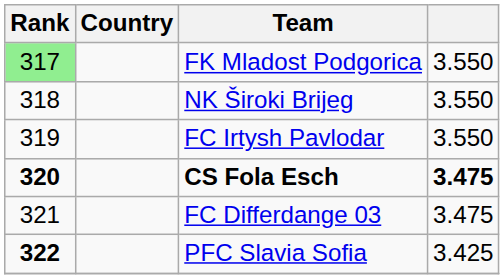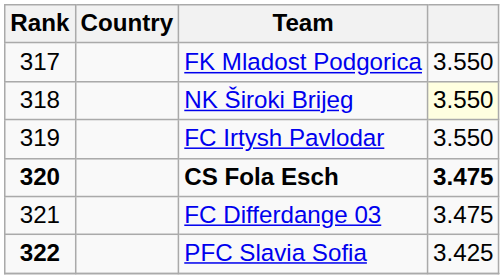(40, 61) lightgreen background -> (40, 61) no background
(463, 100) no background -> (463, 100) lightyellow background
